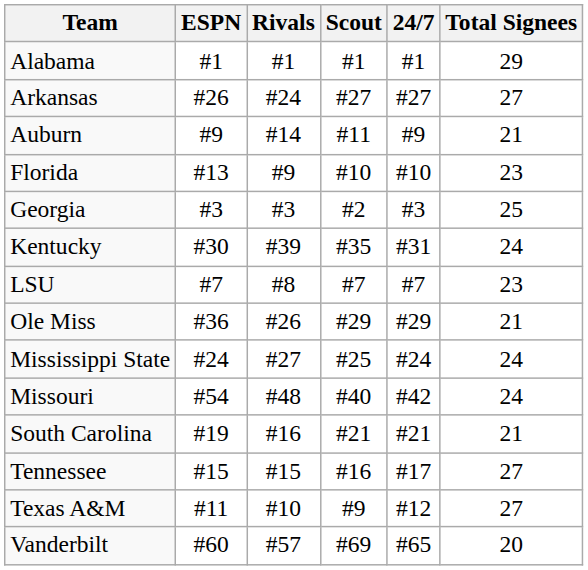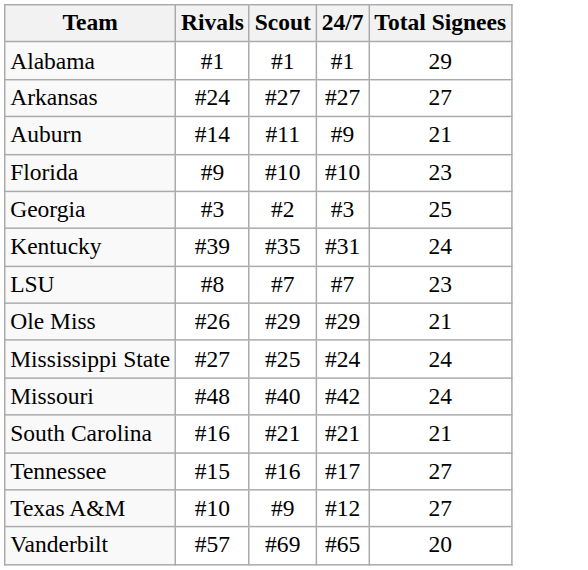- column: (211, 23)
